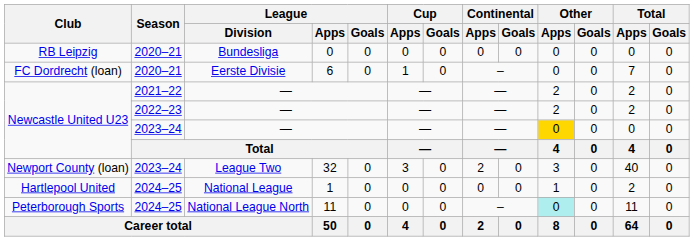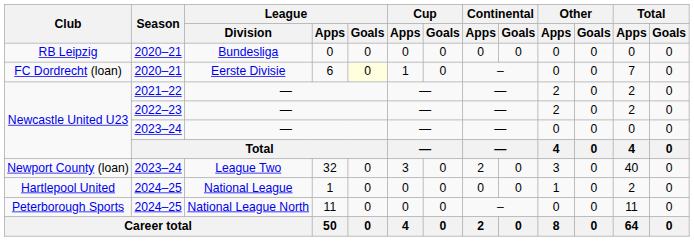(368, 71) no background -> (368, 71) lightyellow background
(556, 129) gold background -> (556, 129) no background
(556, 206) paleturquoise background -> (556, 206) no background
